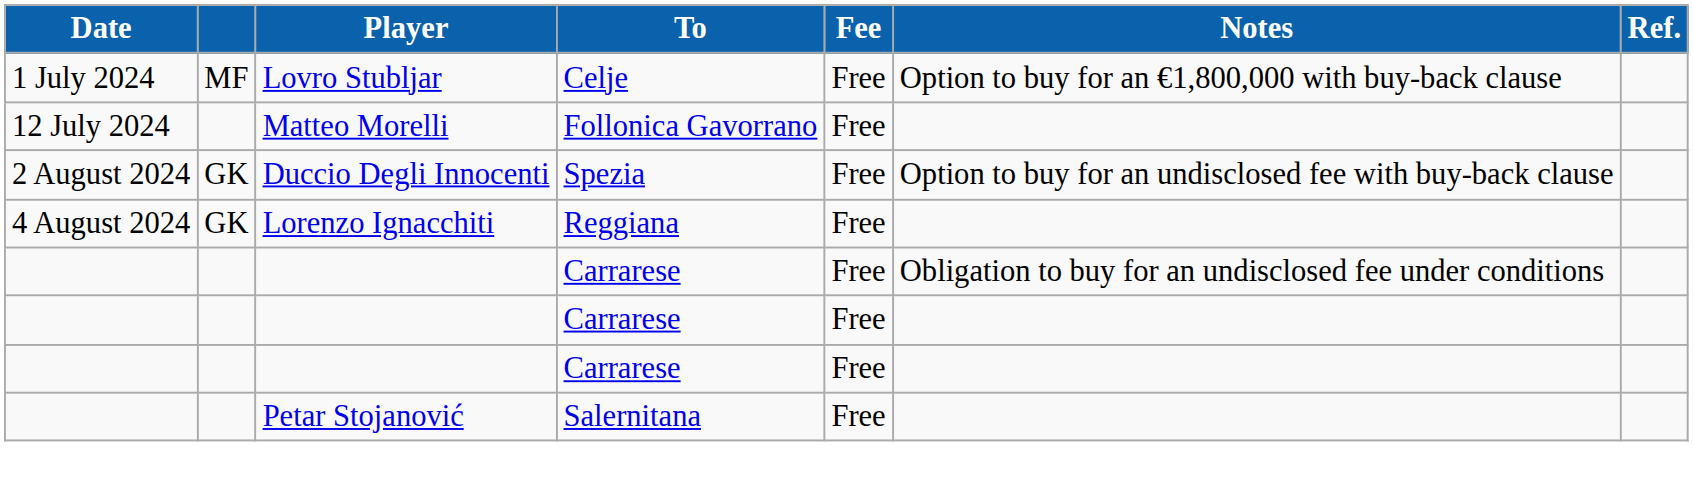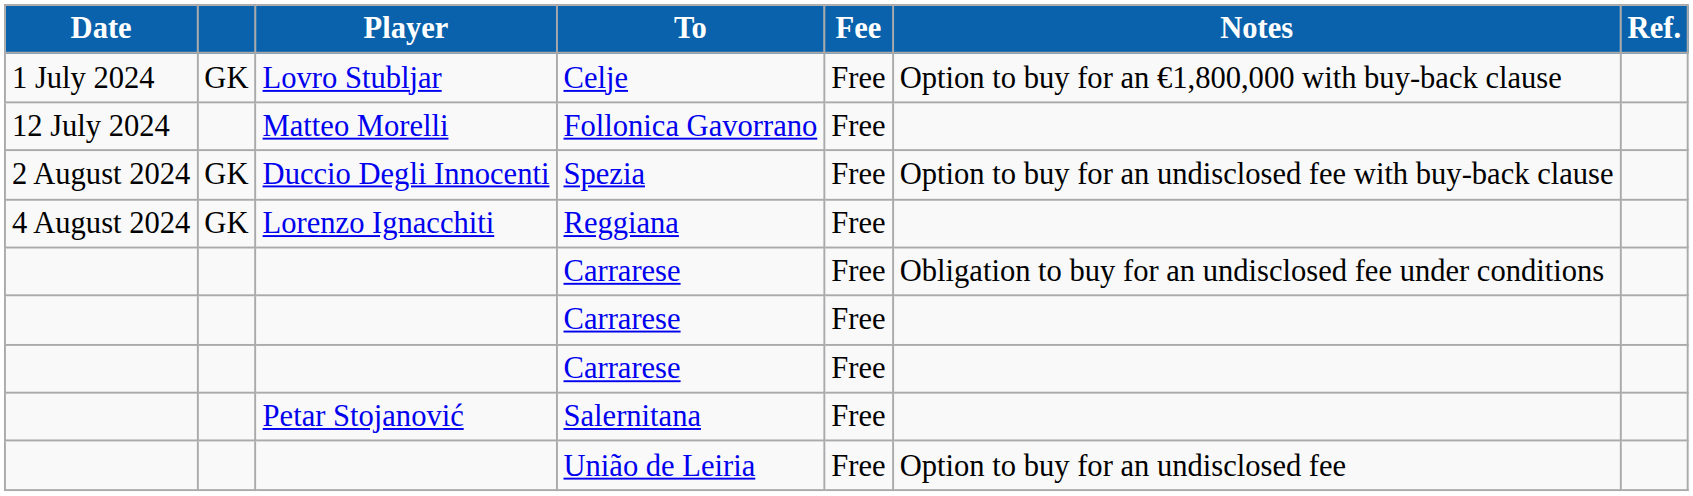(226, 77) MF -> (226, 77) GK
+ row: (406, 465)
